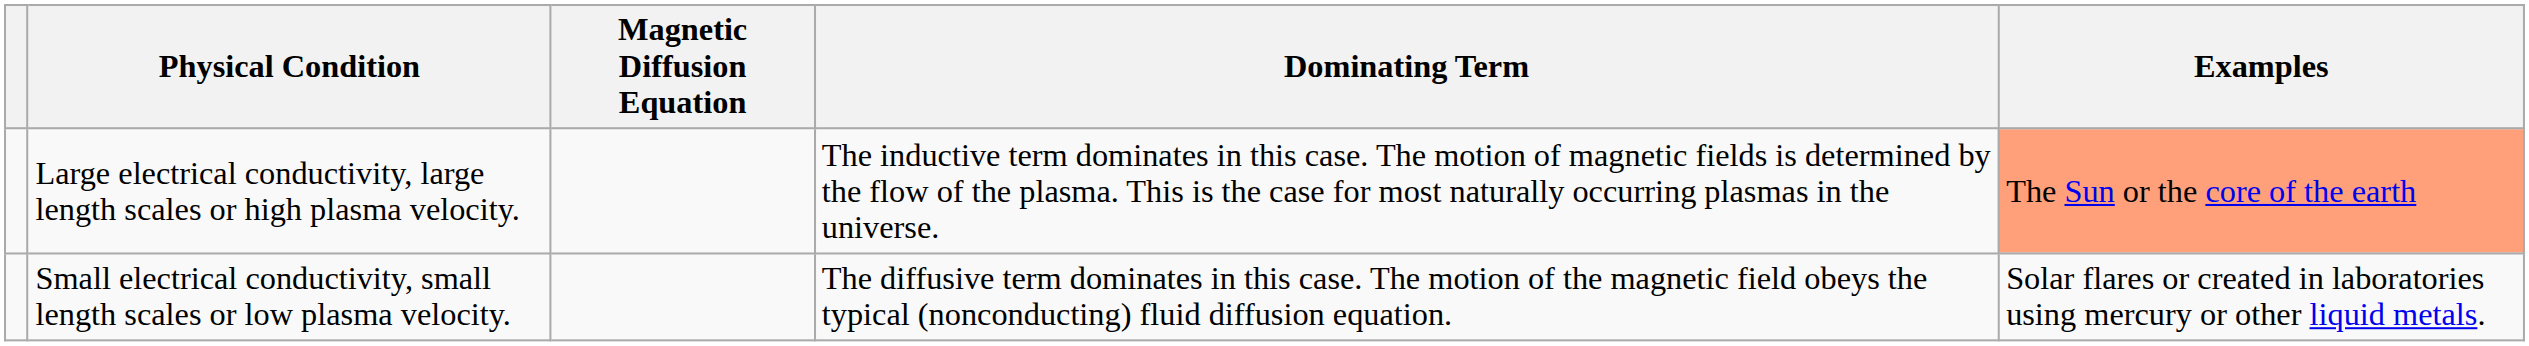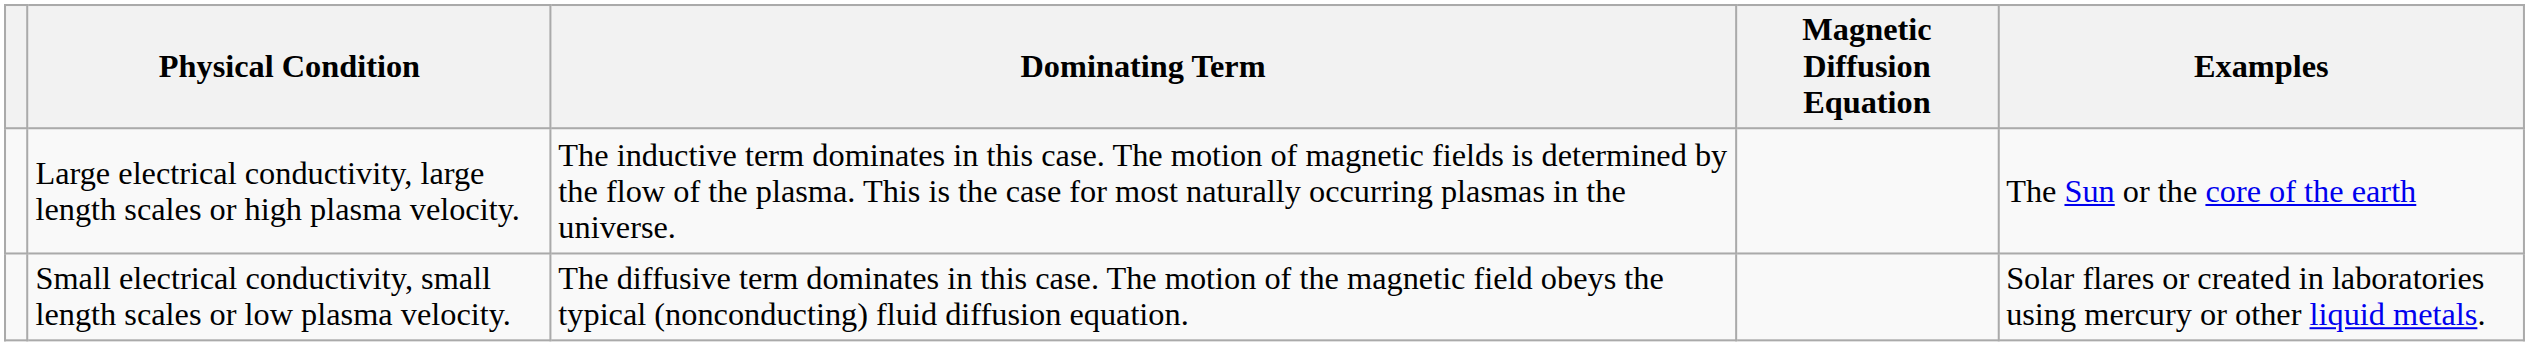columns swapped: (1407, 66) <-> (683, 66)
(2211, 190) lightsalmon background -> (2211, 190) no background
